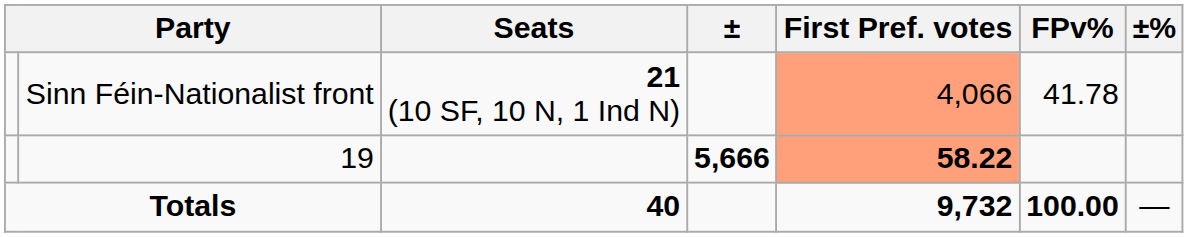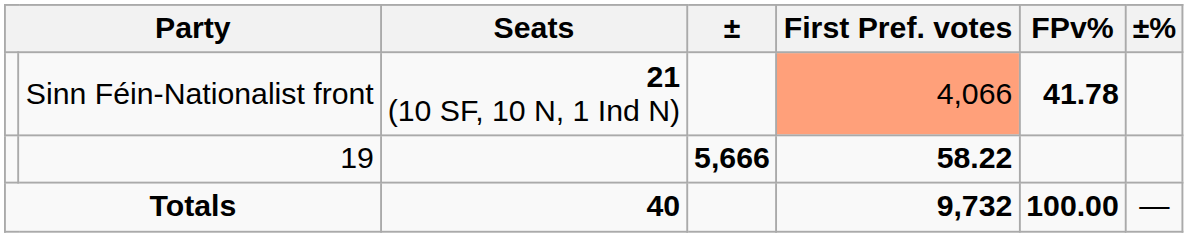(1081, 93) normal -> (1081, 93) bold
(974, 158) lightsalmon background -> (974, 158) no background
